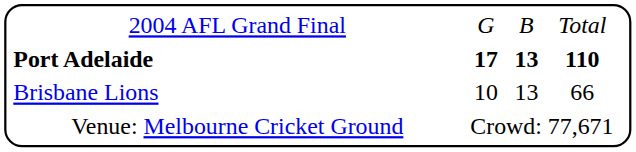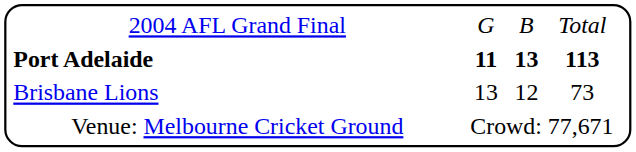(486, 59) 17 -> (486, 59) 11
(582, 59) 110 -> (582, 59) 113
(486, 92) 10 -> (486, 92) 13
(526, 92) 13 -> (526, 92) 12
(582, 92) 66 -> (582, 92) 73
